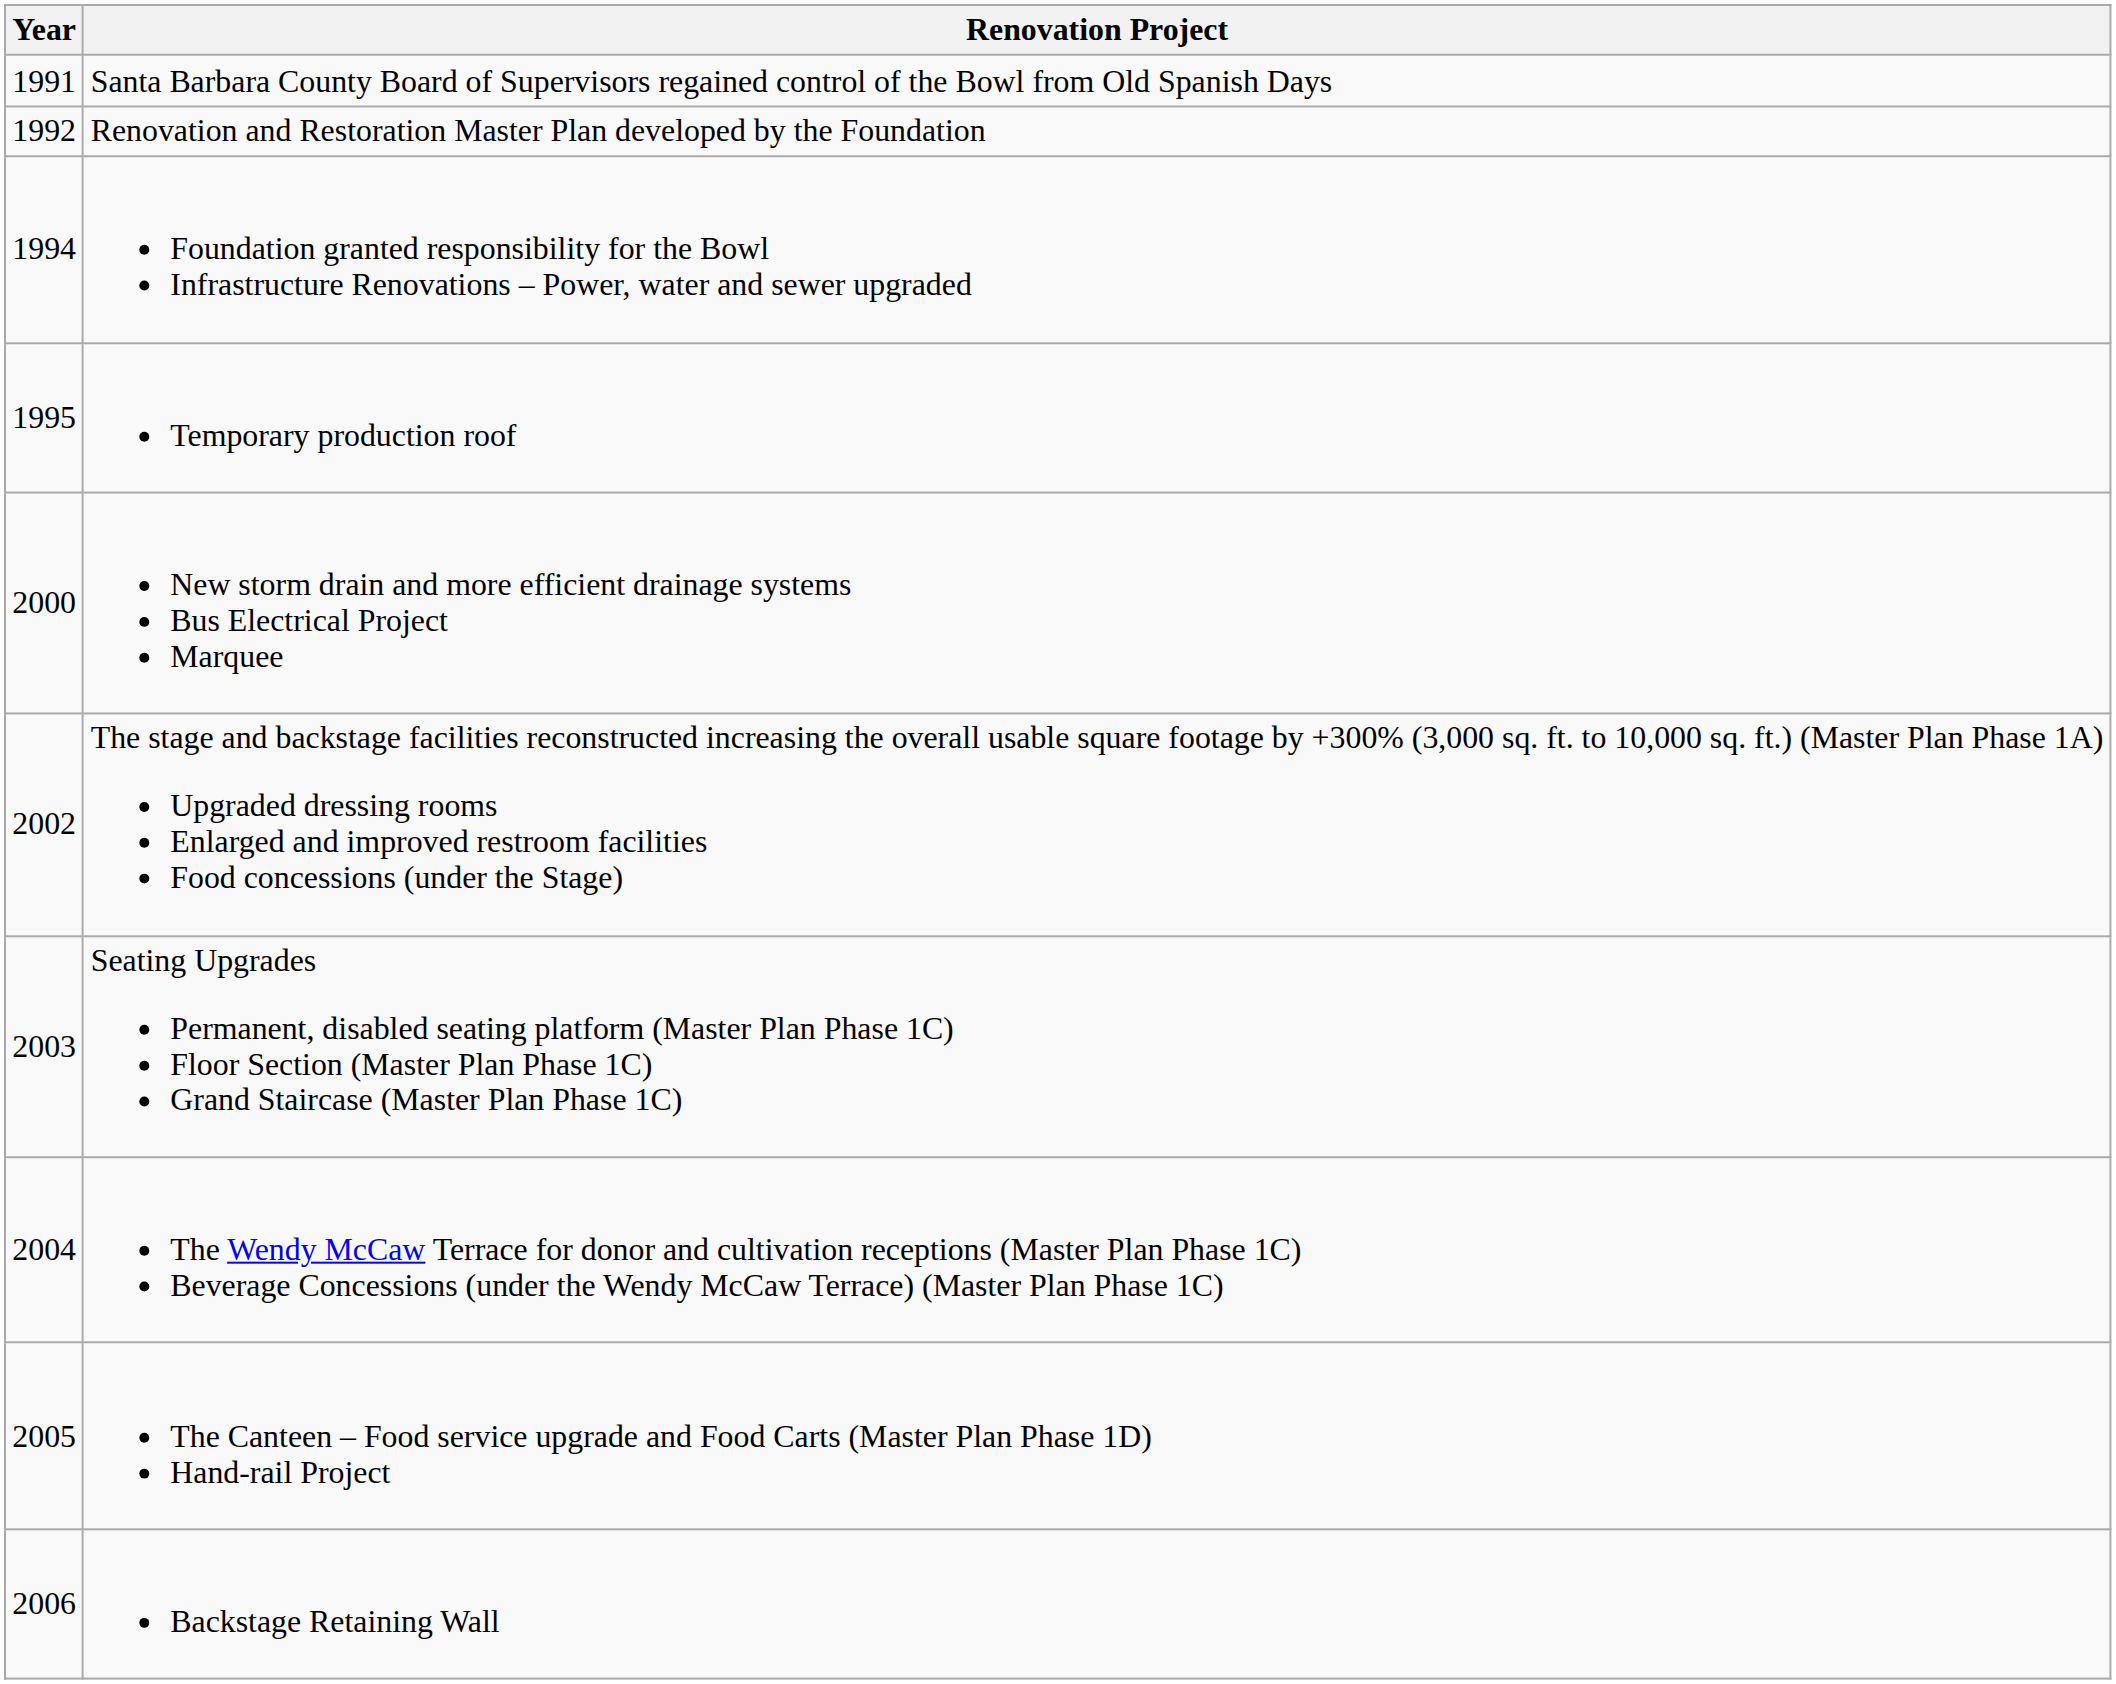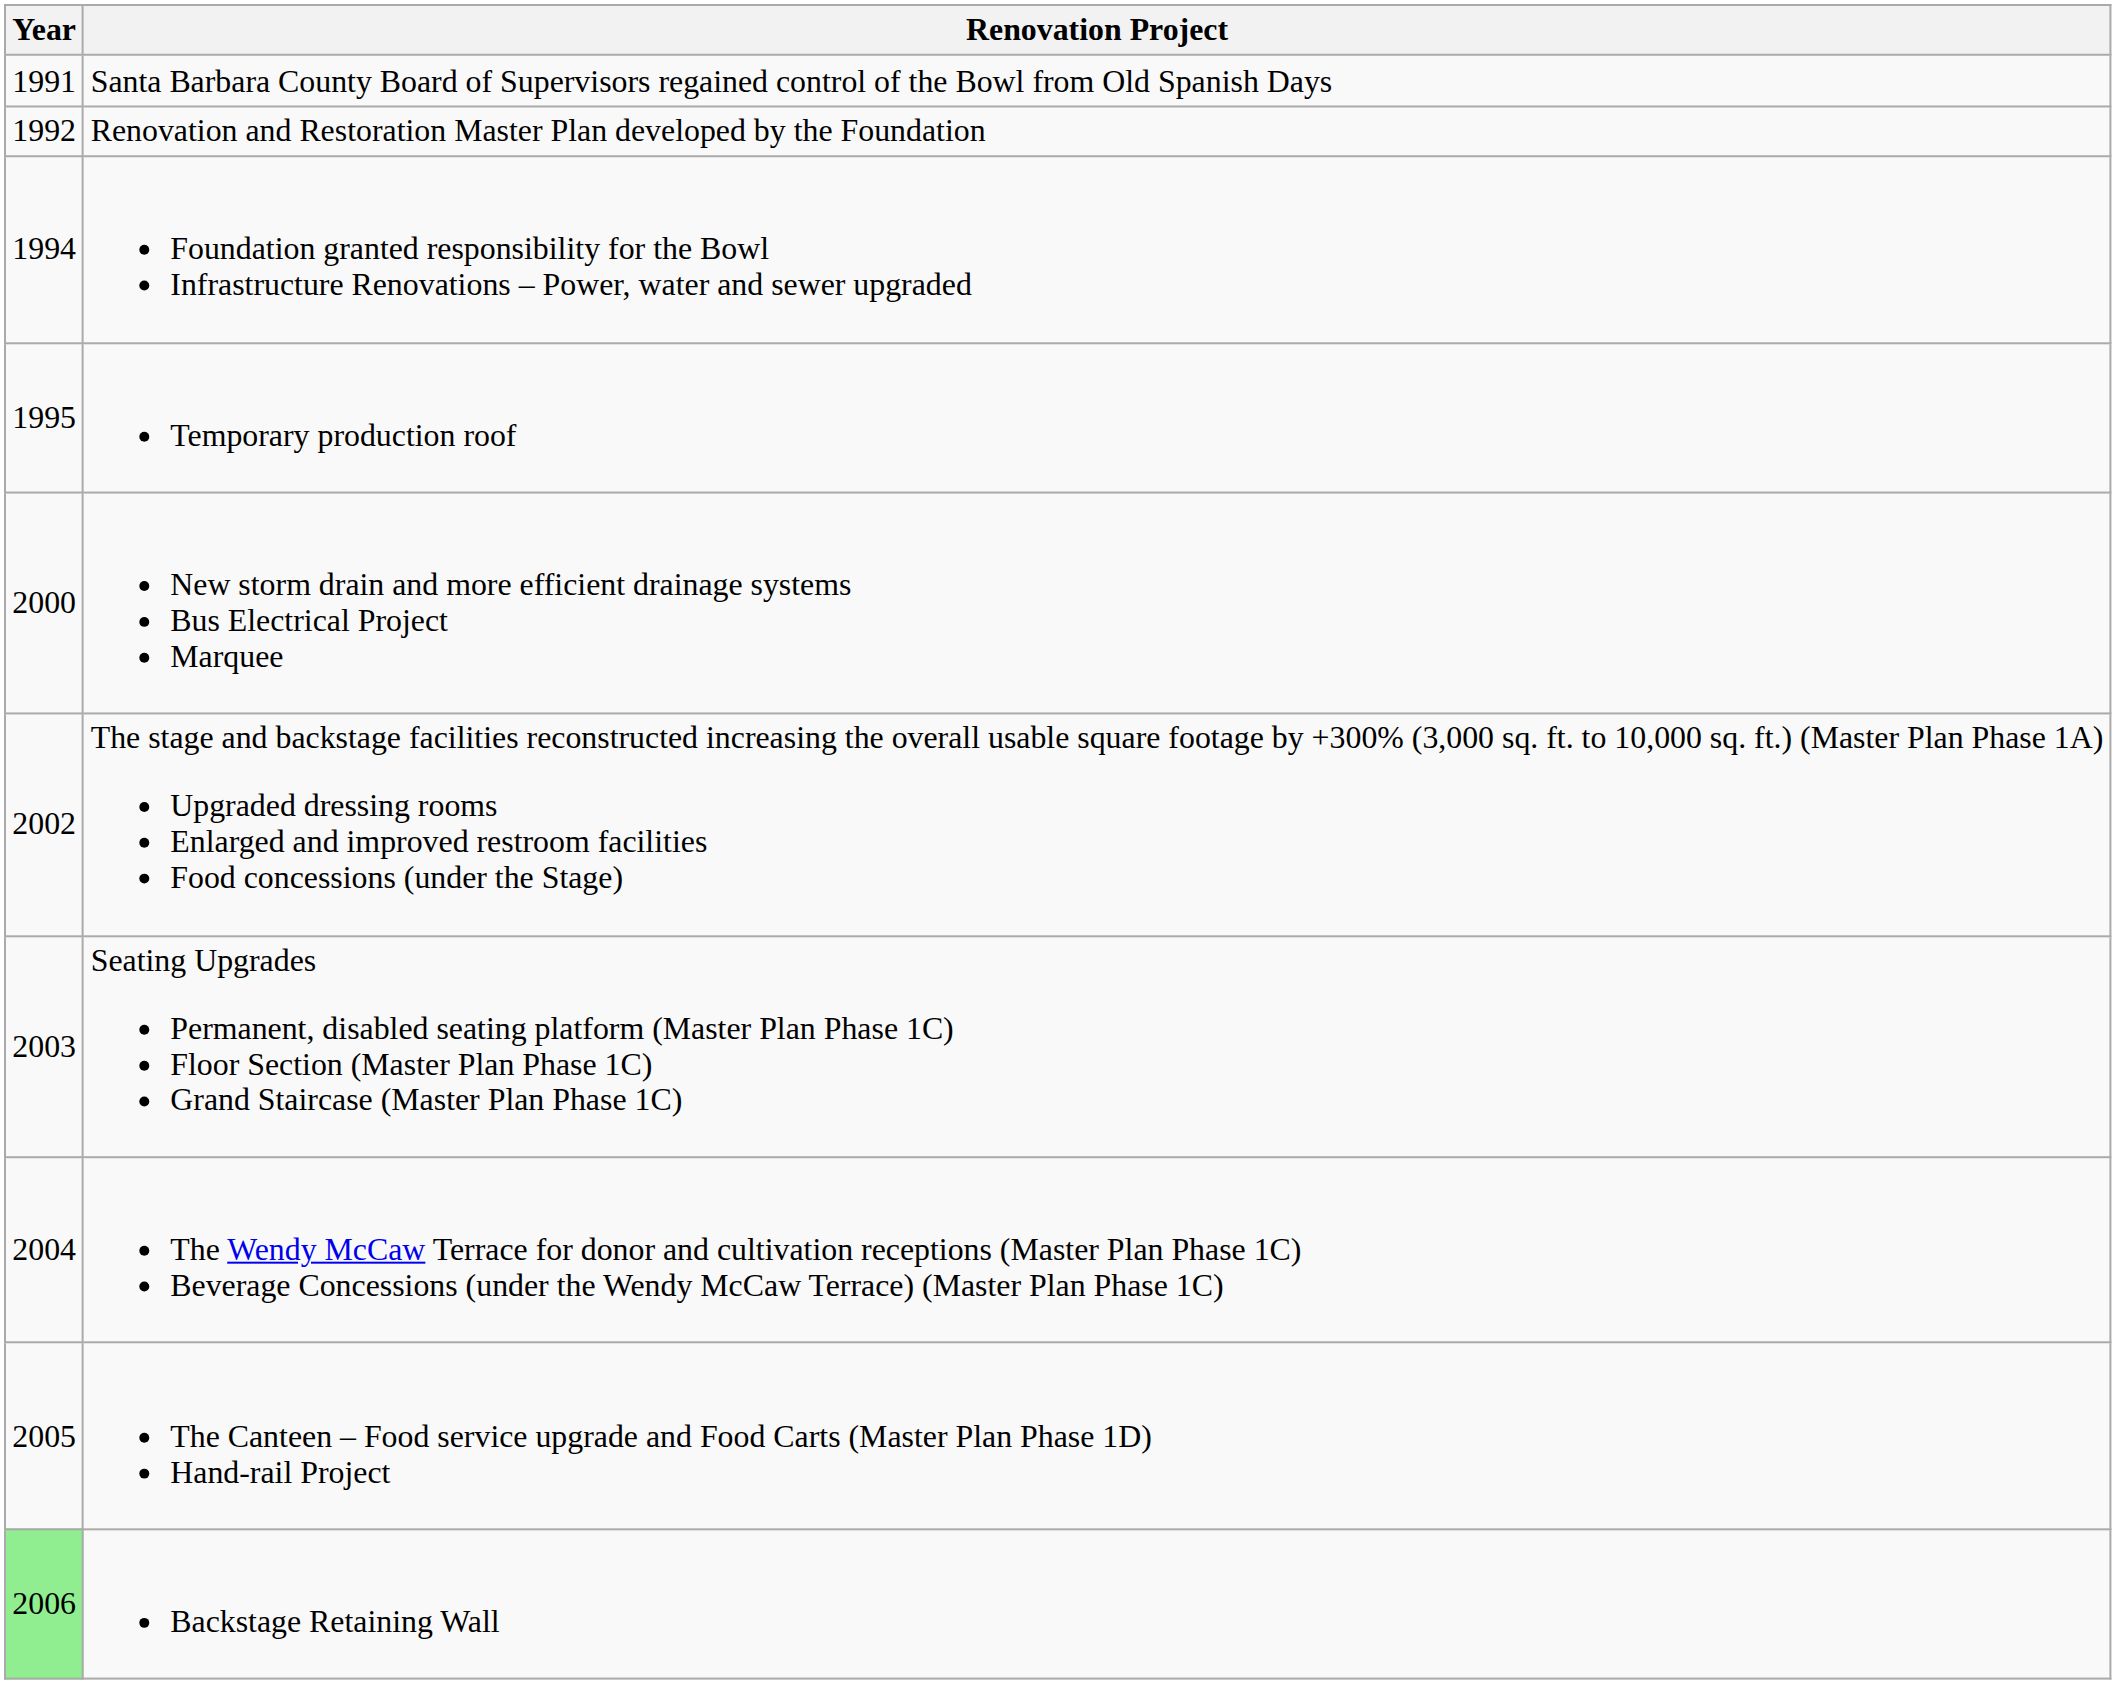(44, 1603) no background -> (44, 1603) lightgreen background
